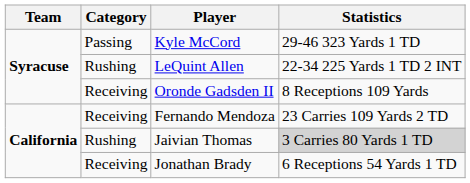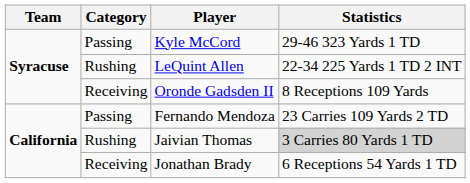(116, 115) Receiving -> (108, 115) Passing
